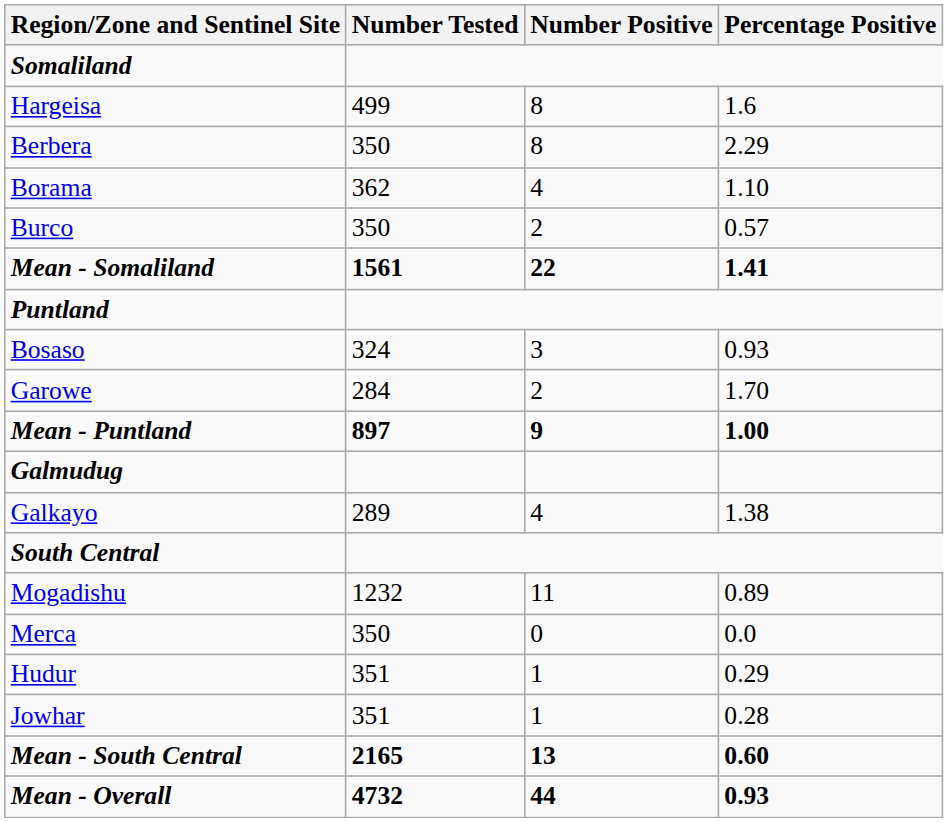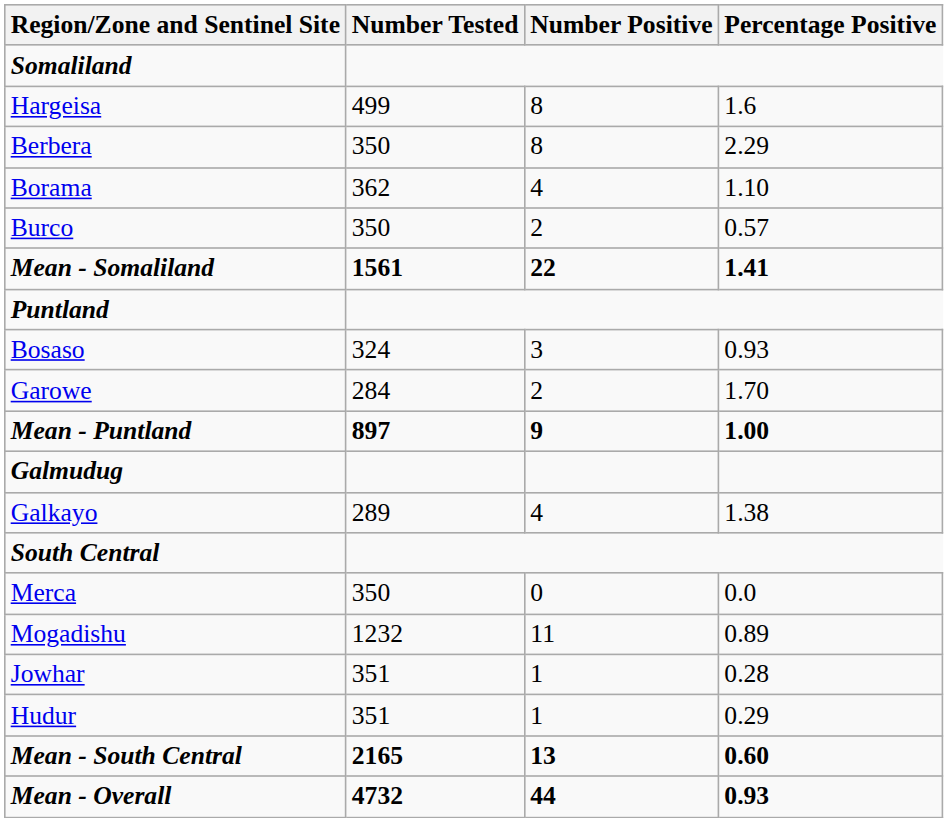rows swapped: (68, 593) <-> (43, 633)
rows swapped: (48, 715) <-> (43, 674)
